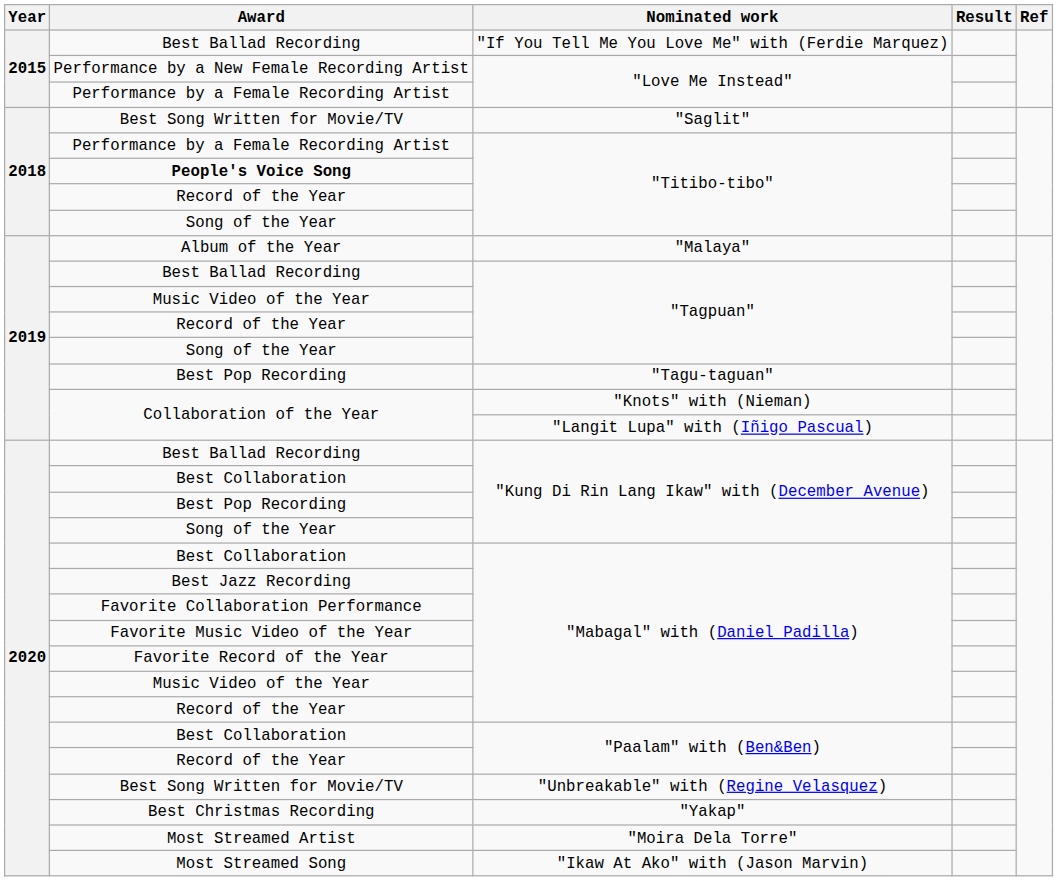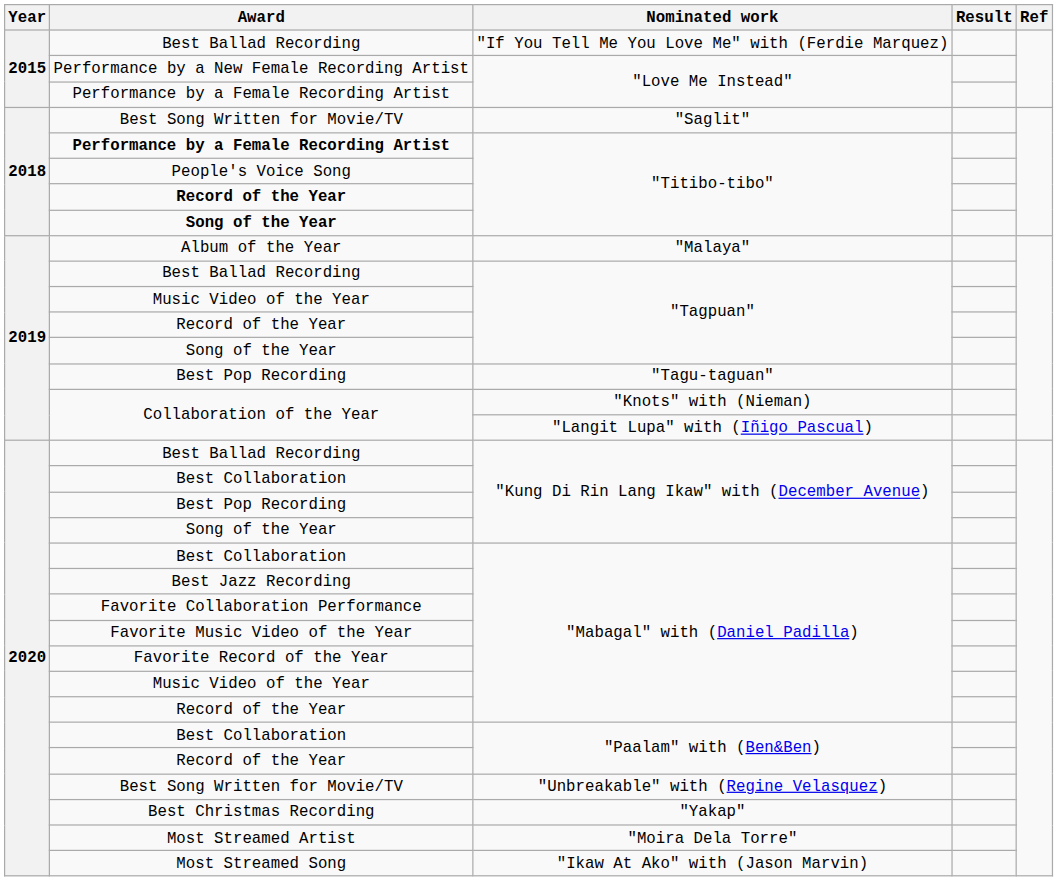(261, 146) normal -> (261, 146) bold
(261, 171) bold -> (261, 171) normal
(261, 197) normal -> (261, 197) bold
(261, 223) normal -> (261, 223) bold
